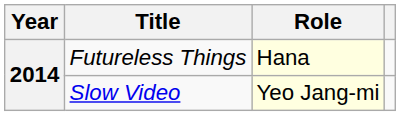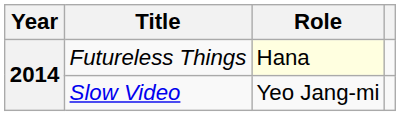(318, 92) lightyellow background -> (318, 92) no background
